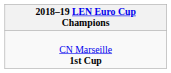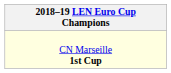(86, 55) no background -> (86, 55) lightyellow background
